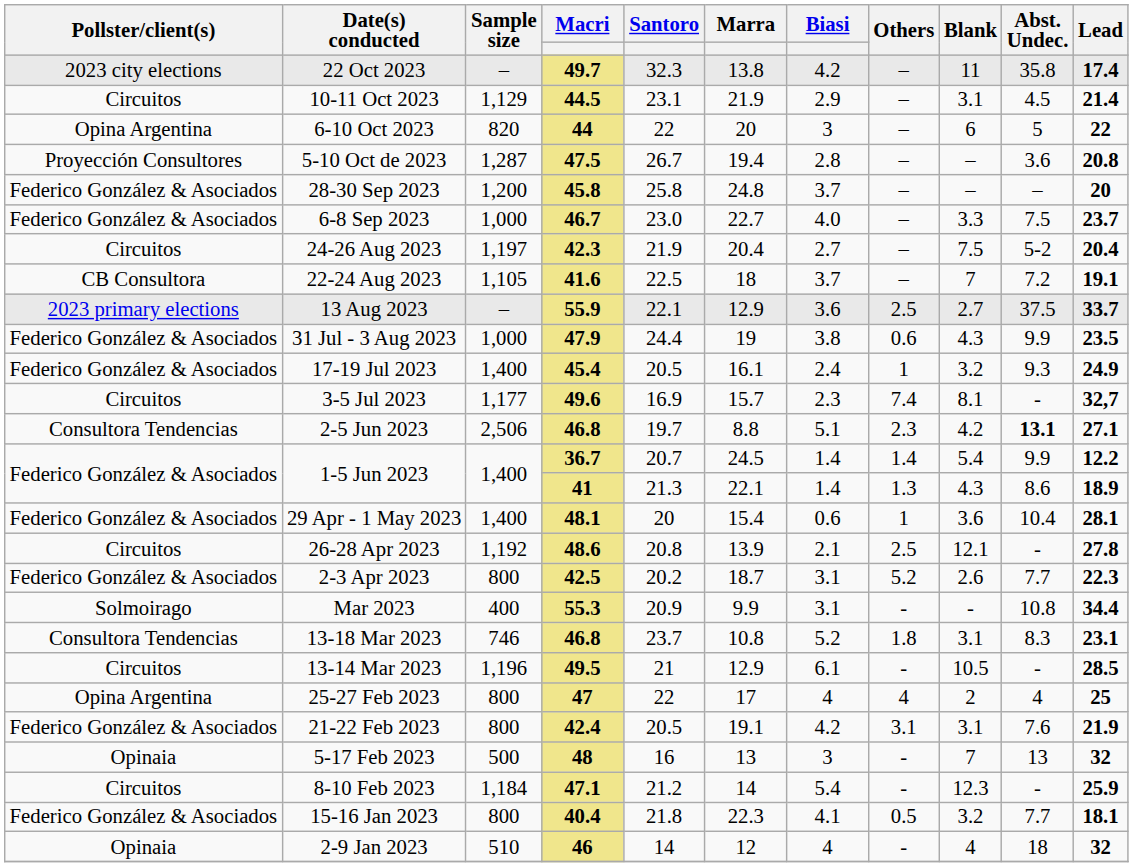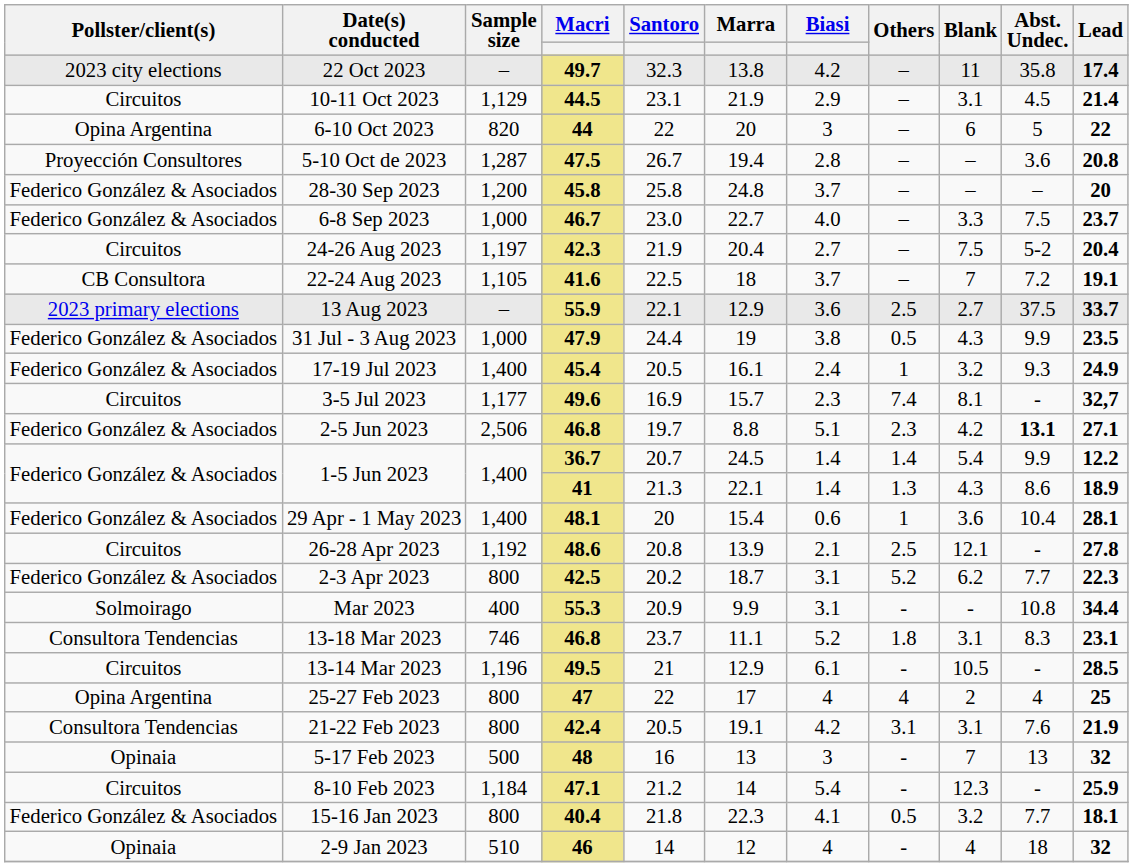(904, 339) 0.6 -> (904, 339) 0.5
(143, 429) Consultora Tendencias -> (143, 429) Federico González & Asociados
(971, 578) 2.6 -> (971, 578) 6.2
(746, 638) 10.8 -> (746, 638) 11.1
(143, 727) Federico González & Asociados -> (143, 727) Consultora Tendencias
